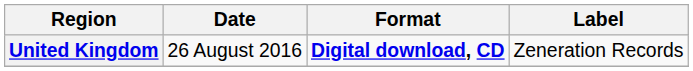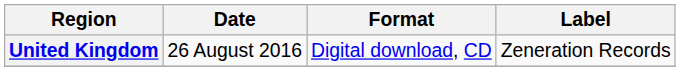(408, 50) bold -> (401, 50) normal
